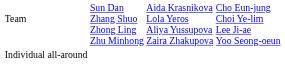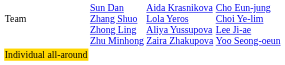(46, 54) no background -> (46, 54) gold background
